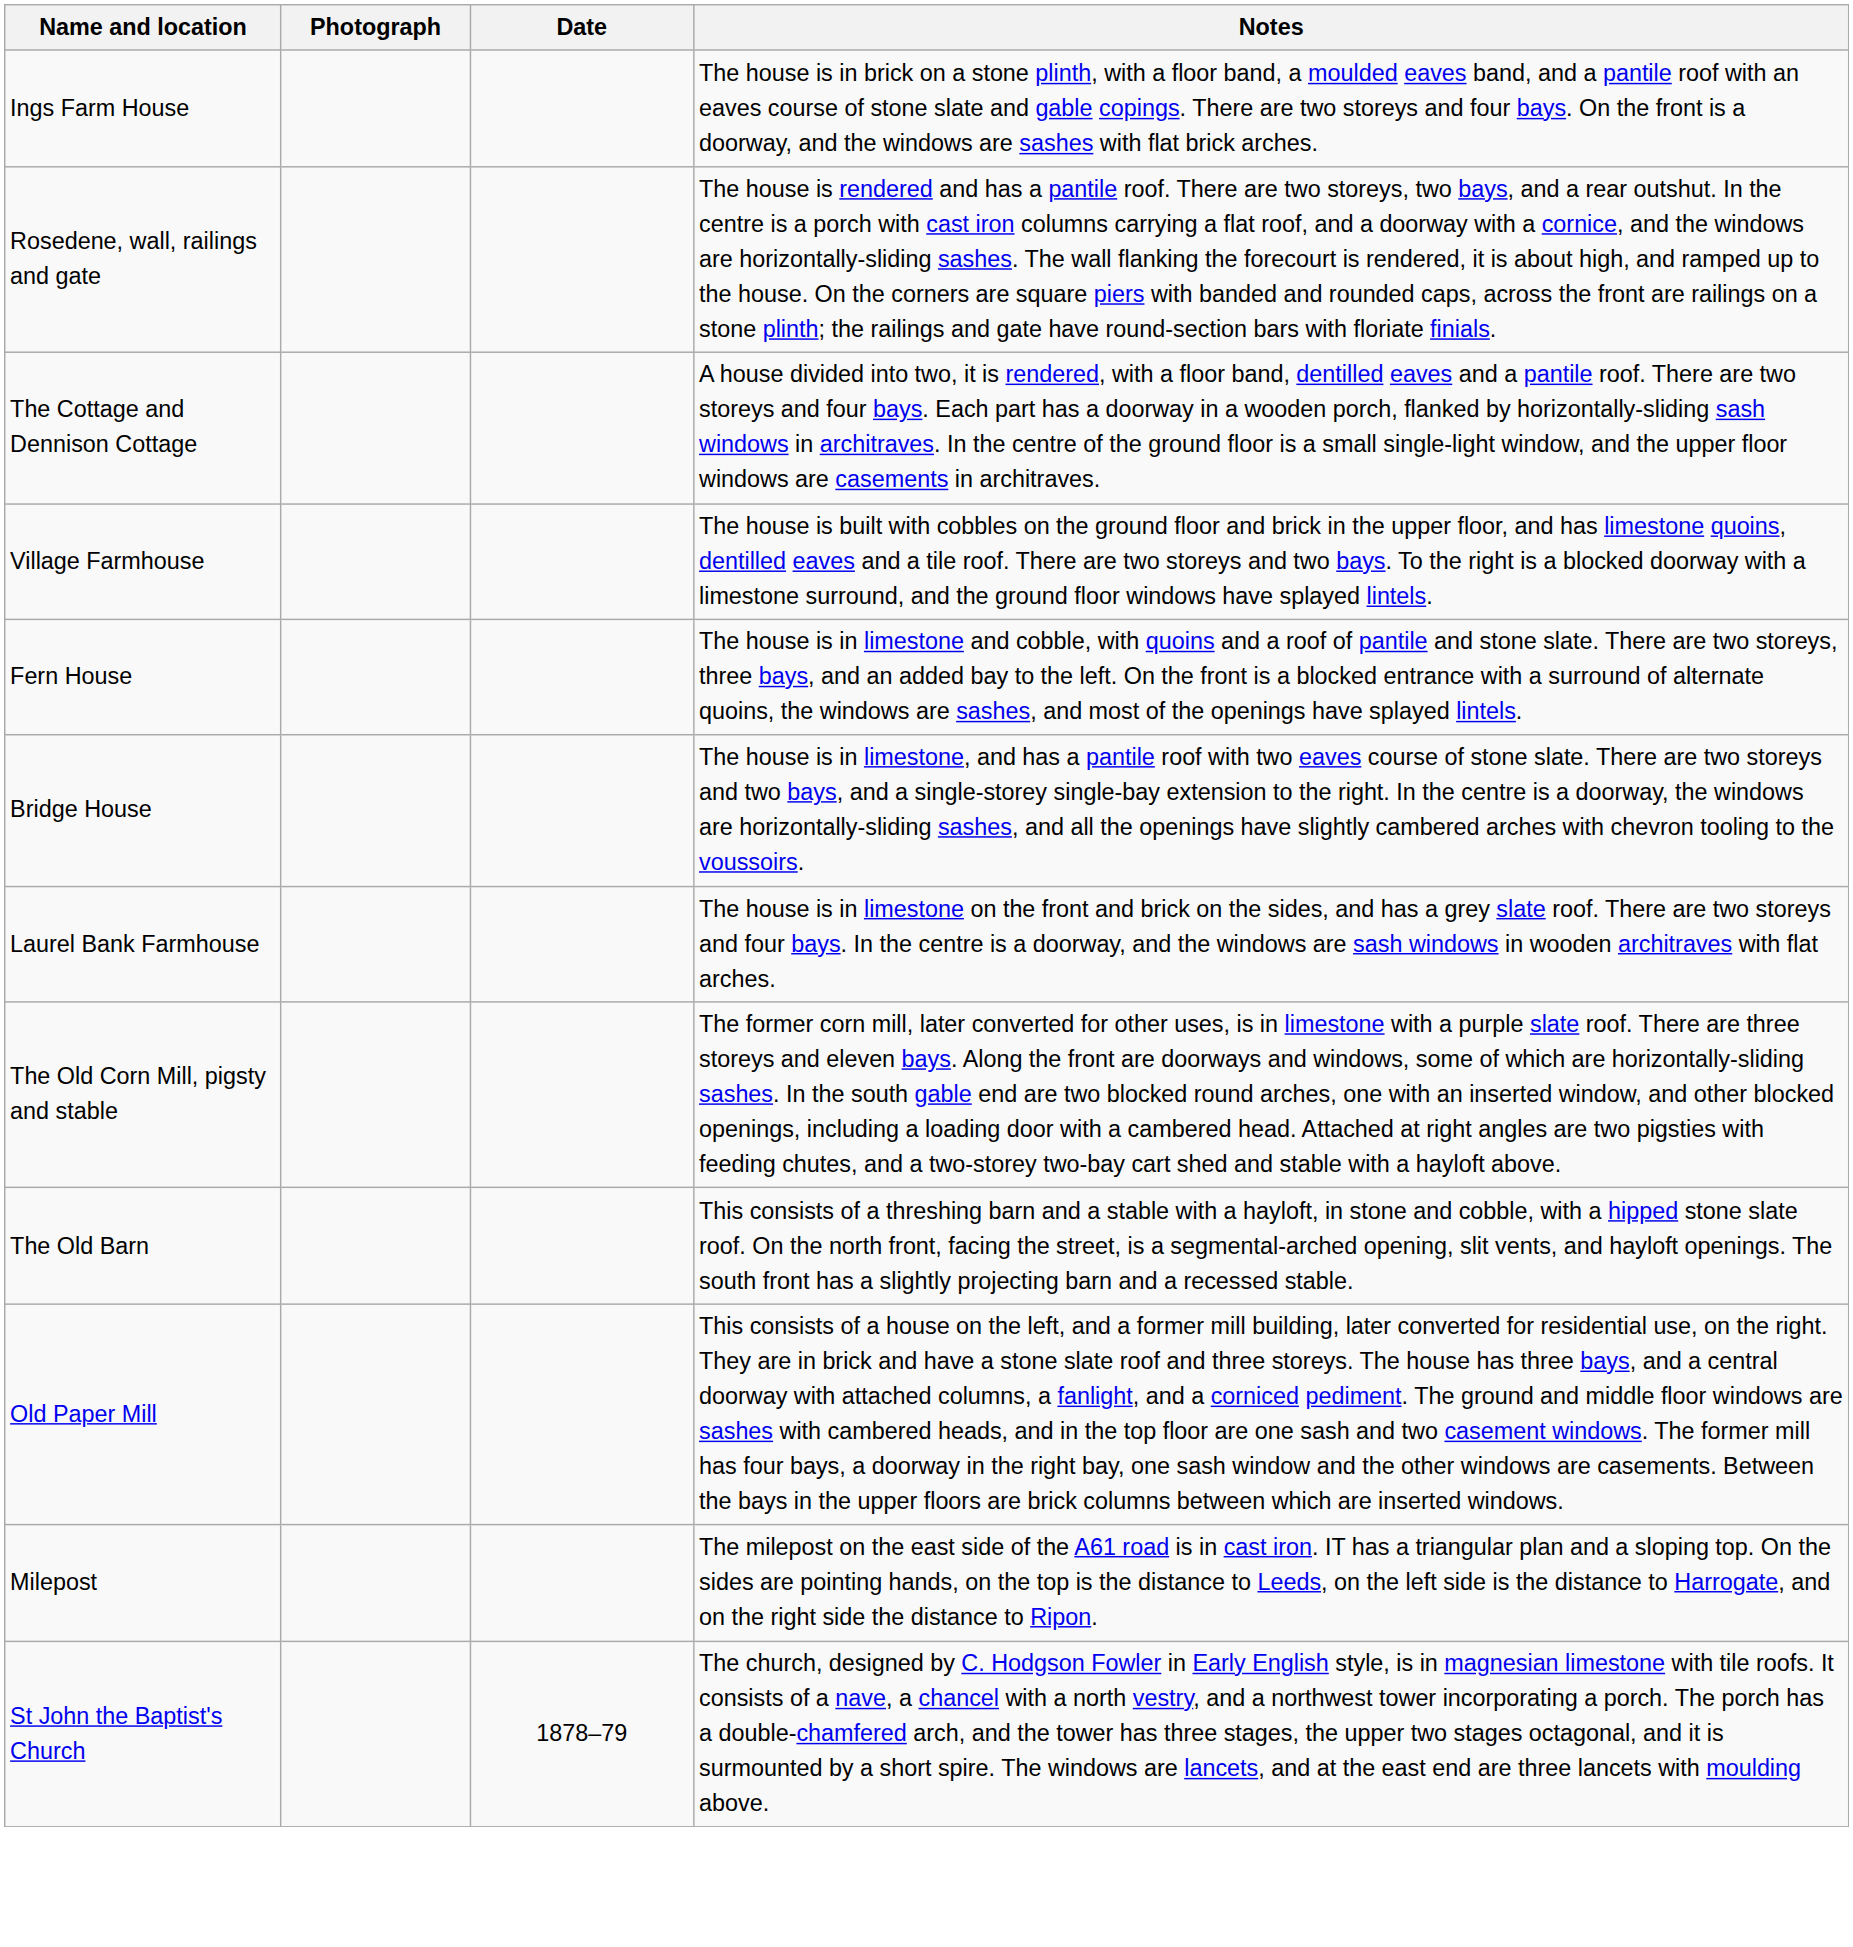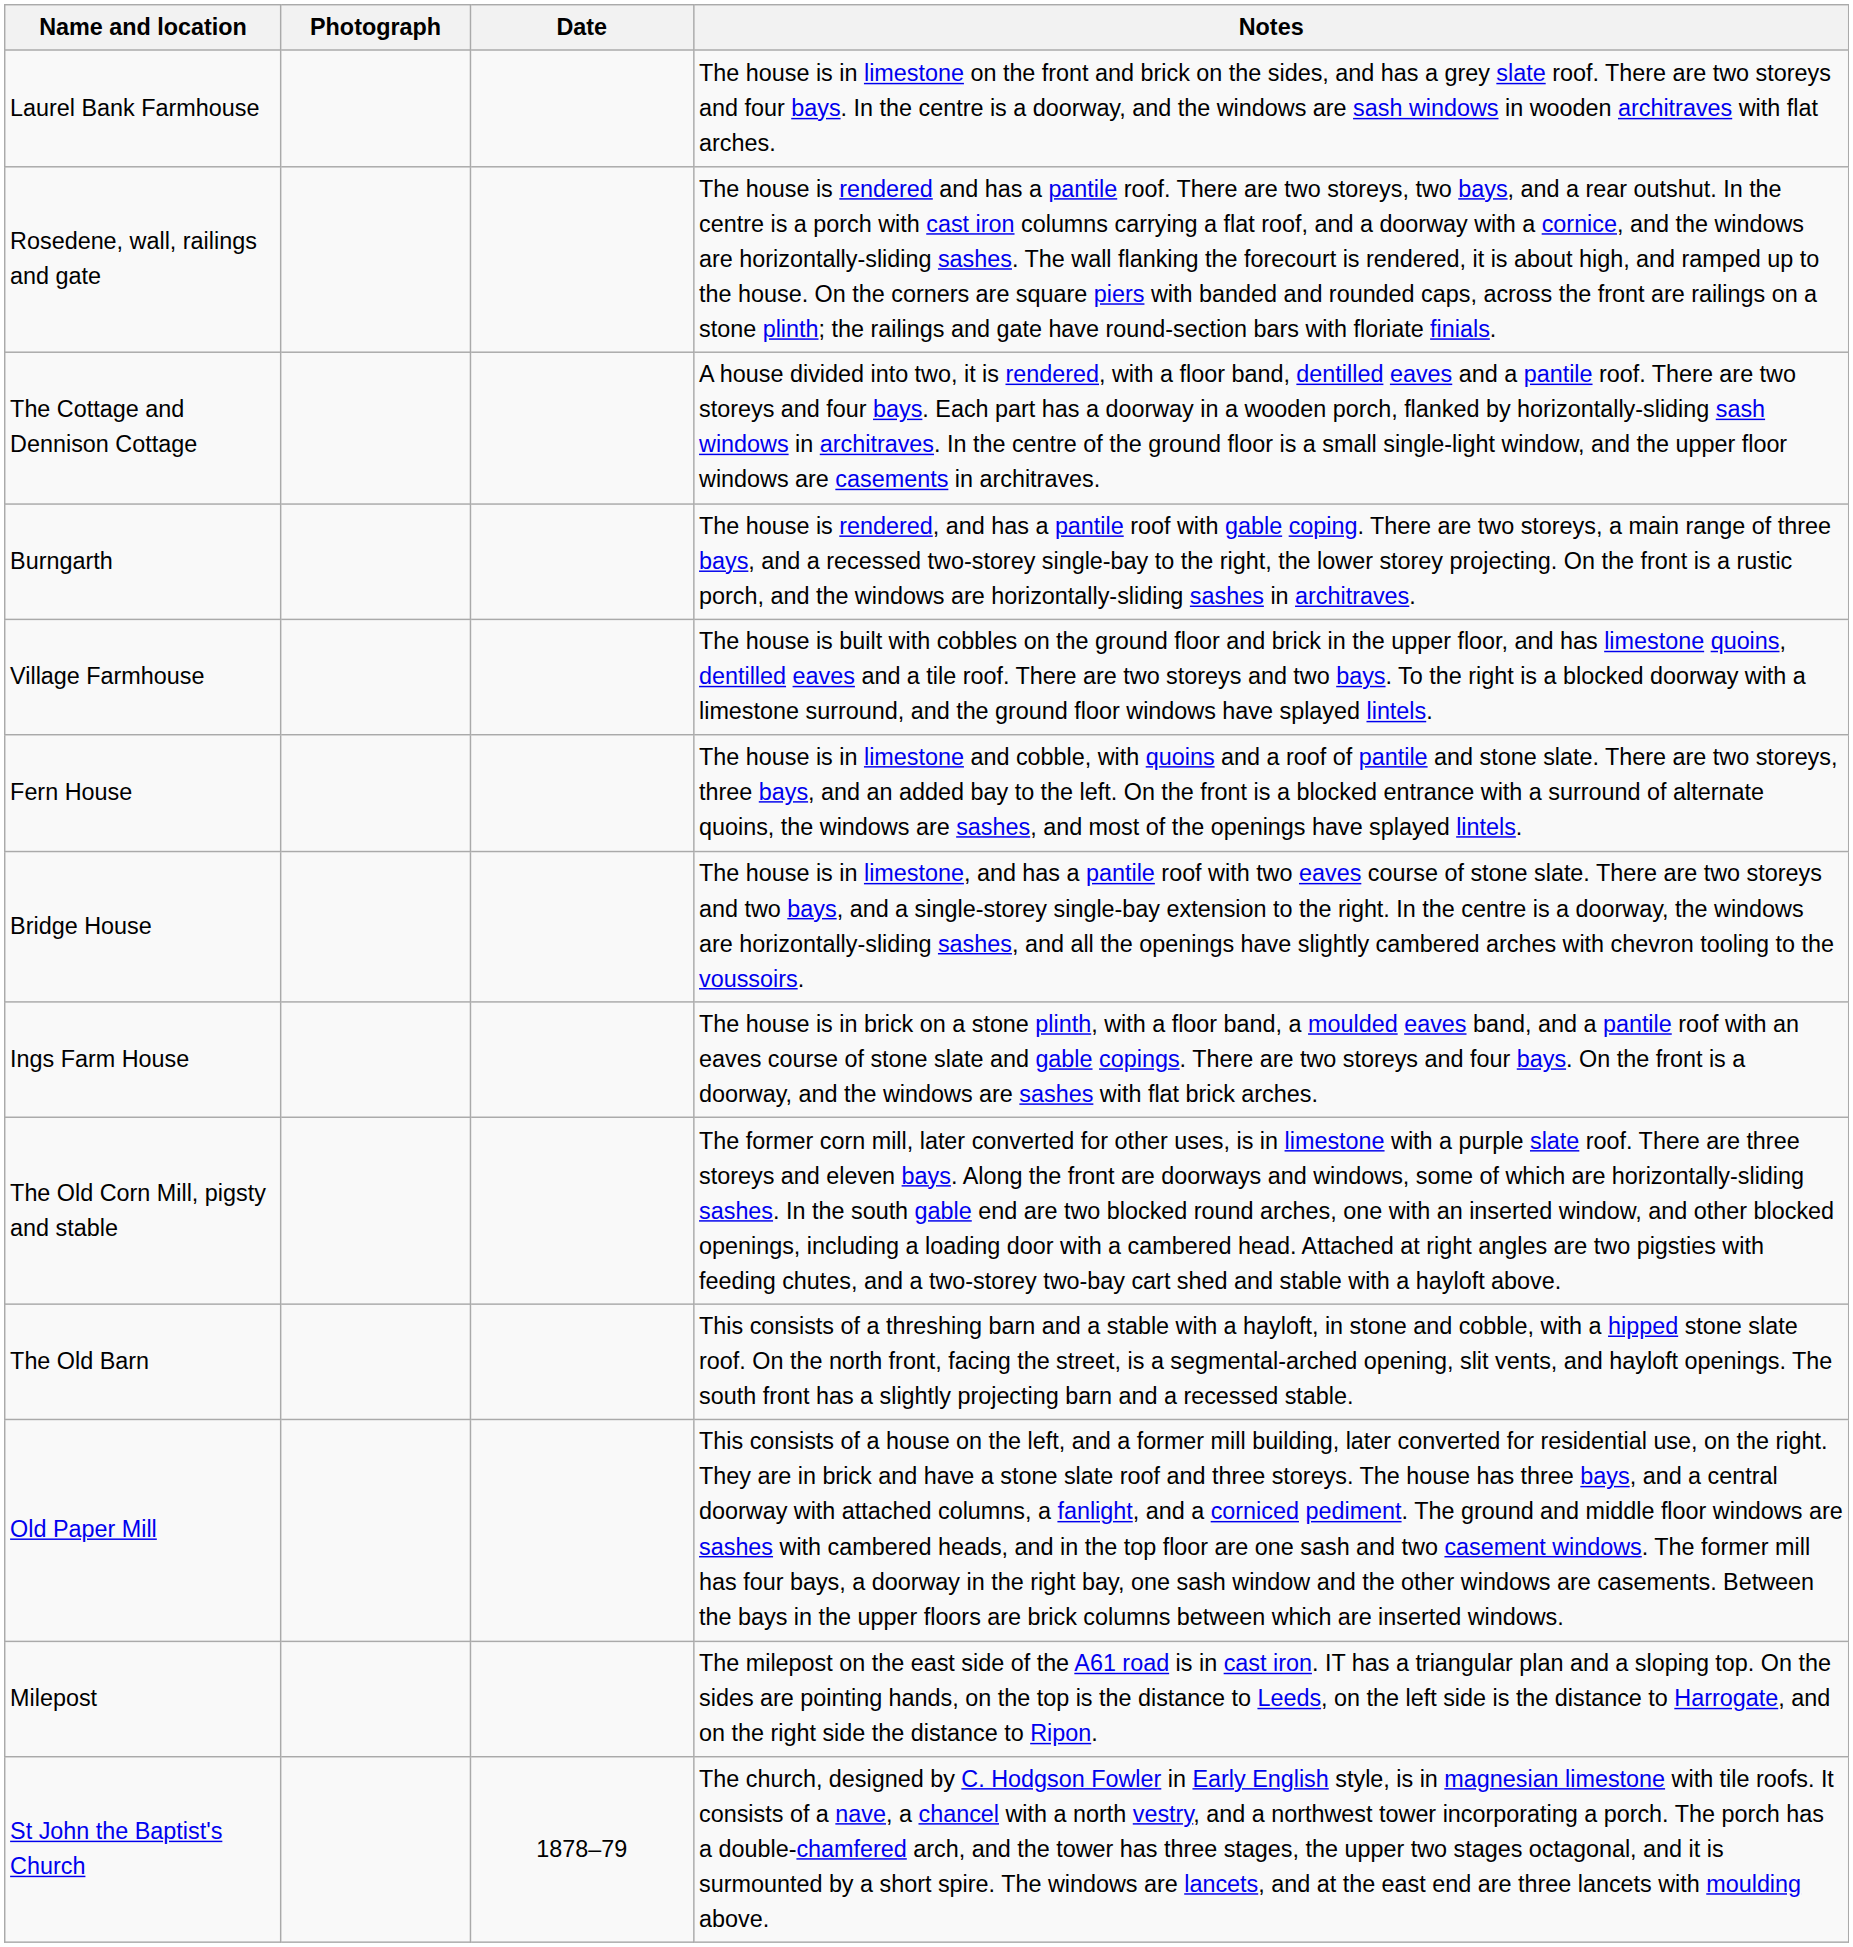rows swapped: (100, 108) <-> (135, 943)
+ row: (61, 561)
